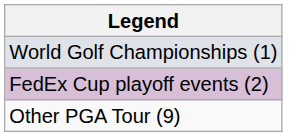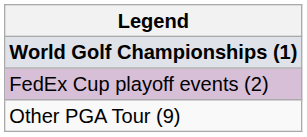(143, 52) normal -> (153, 52) bold
